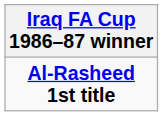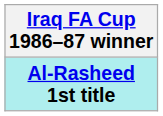(81, 83) no background -> (81, 83) paleturquoise background
